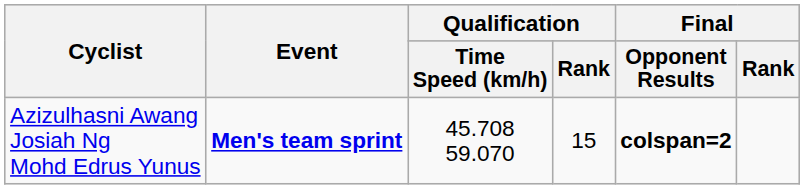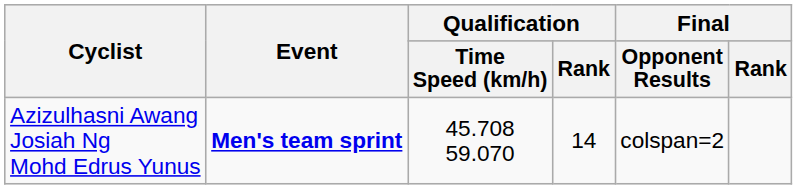(584, 141) 15 -> (584, 141) 14
(676, 141) bold -> (672, 141) normal
